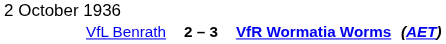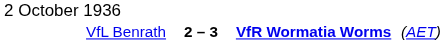(421, 32) bold -> (421, 32) normal
